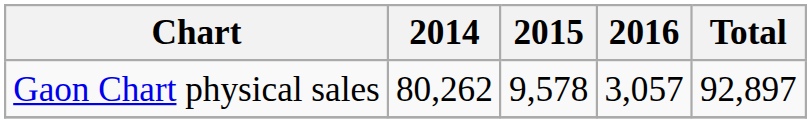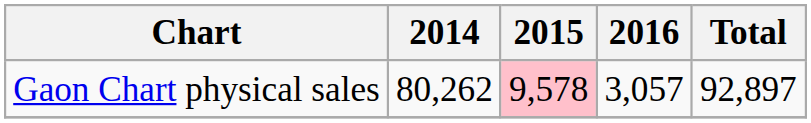(549, 88) no background -> (549, 88) pink background
